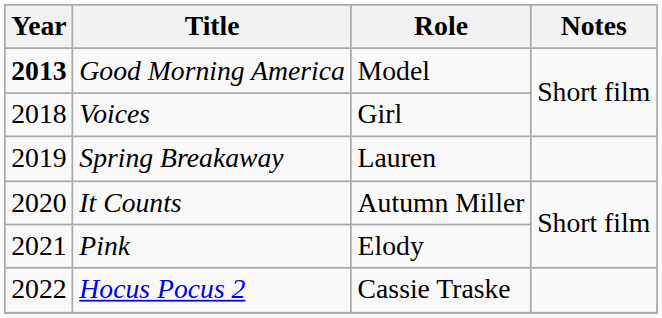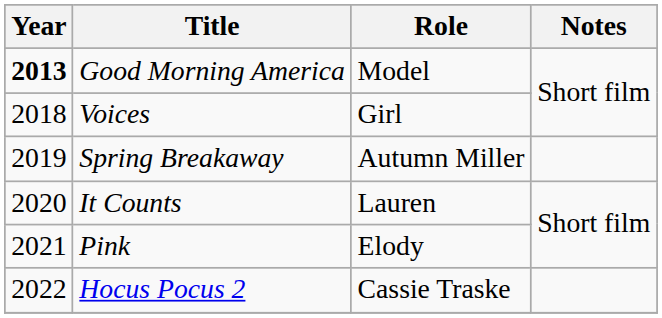(397, 158) Lauren -> (441, 158) Autumn Miller
(441, 202) Autumn Miller -> (397, 202) Lauren
